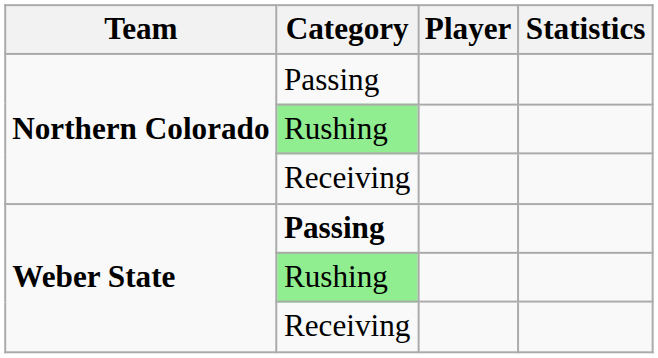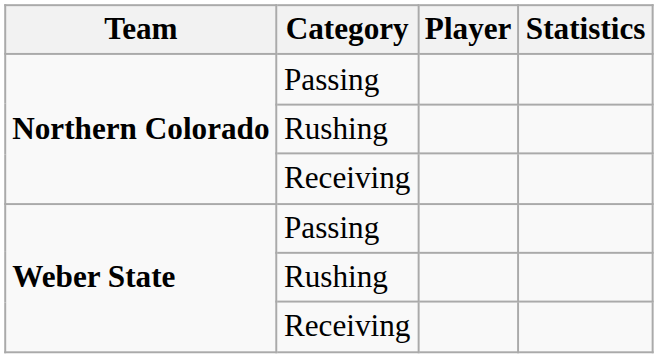(336, 128) lightgreen background -> (336, 128) no background
(334, 227) bold -> (332, 227) normal
(336, 276) lightgreen background -> (336, 276) no background
